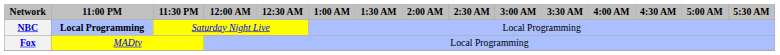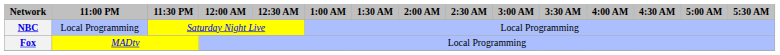(102, 27) bold -> (100, 27) normal
